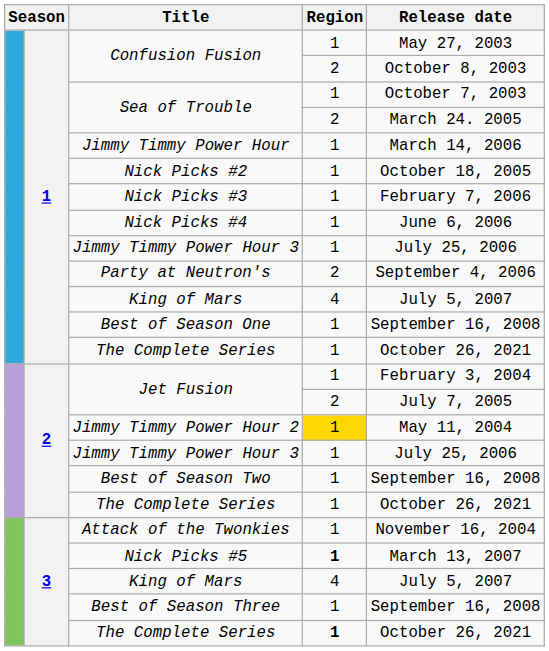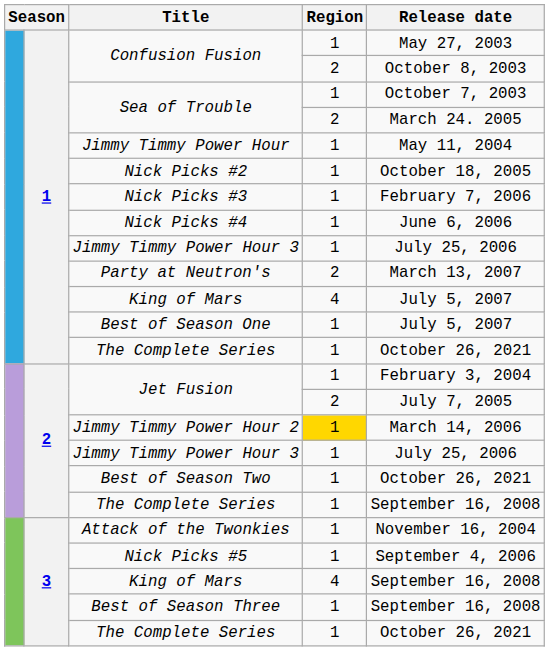(456, 146) March 14, 2006 -> (456, 146) May 11, 2004
(456, 274) September 4, 2006 -> (456, 274) March 13, 2007
(456, 325) September 16, 2008 -> (456, 325) July 5, 2007
(456, 428) May 11, 2004 -> (456, 428) March 14, 2006
(456, 479) September 16, 2008 -> (456, 479) October 26, 2021
(456, 505) October 26, 2021 -> (456, 505) September 16, 2008
(335, 556) bold -> (335, 556) normal
(456, 556) March 13, 2007 -> (456, 556) September 4, 2006
(456, 581) July 5, 2007 -> (456, 581) September 16, 2008
(335, 633) bold -> (335, 633) normal
